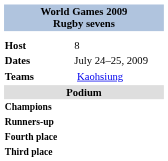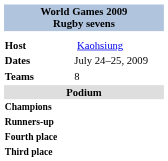(77, 45) 8 -> (99, 45) Kaohsiung
(99, 76) Kaohsiung -> (77, 76) 8
